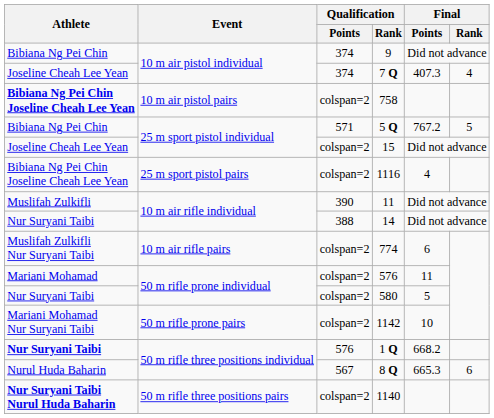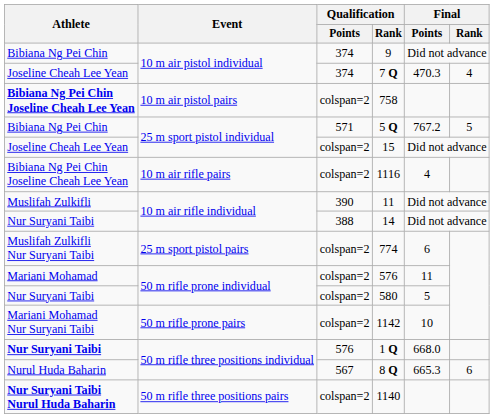(427, 73) 407.3 -> (427, 73) 470.3
(194, 174) 25 m sport pistol pairs -> (185, 174) 10 m air rifle pairs
(185, 248) 10 m air rifle pairs -> (194, 248) 25 m sport pistol pairs
(427, 350) 668.2 -> (427, 350) 668.0
